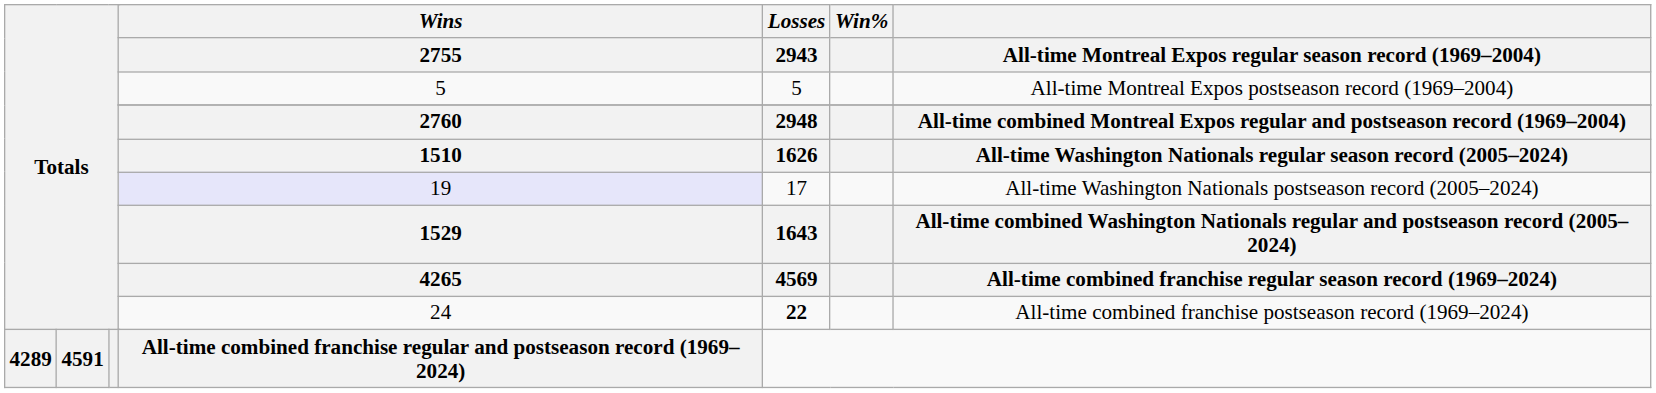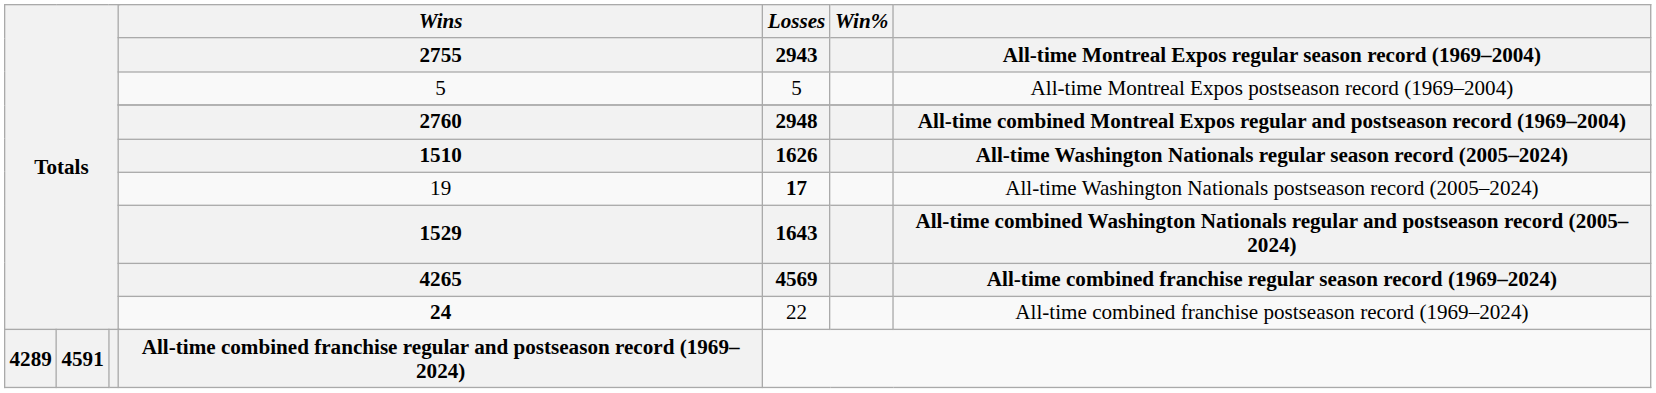(441, 188) lavender background -> (441, 188) no background
(797, 188) normal -> (797, 188) bold
(441, 312) normal -> (441, 312) bold
(797, 312) bold -> (797, 312) normal
